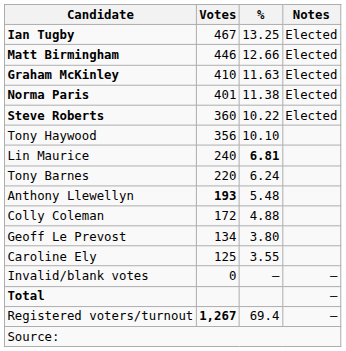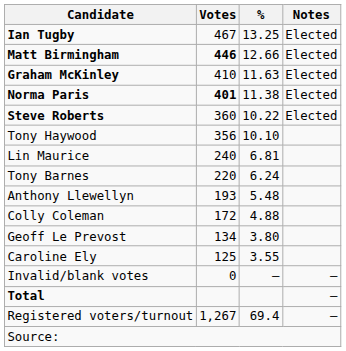(225, 55) normal -> (225, 55) bold
(225, 95) normal -> (225, 95) bold
(265, 155) bold -> (265, 155) normal
(225, 196) bold -> (225, 196) normal
(218, 316) bold -> (218, 316) normal
